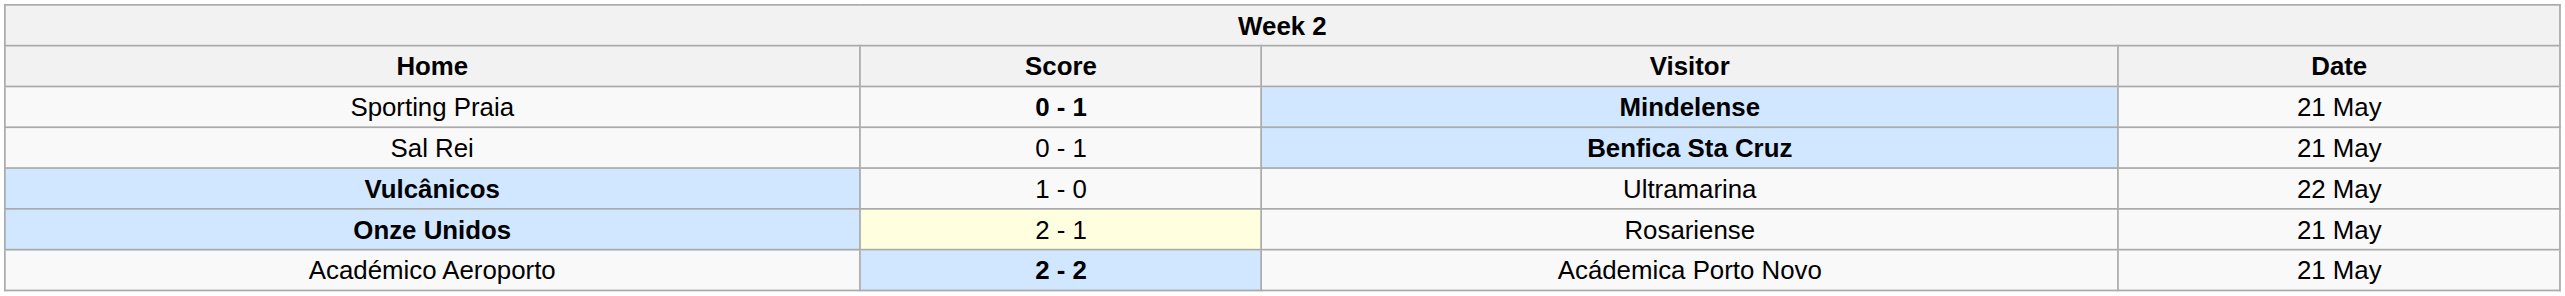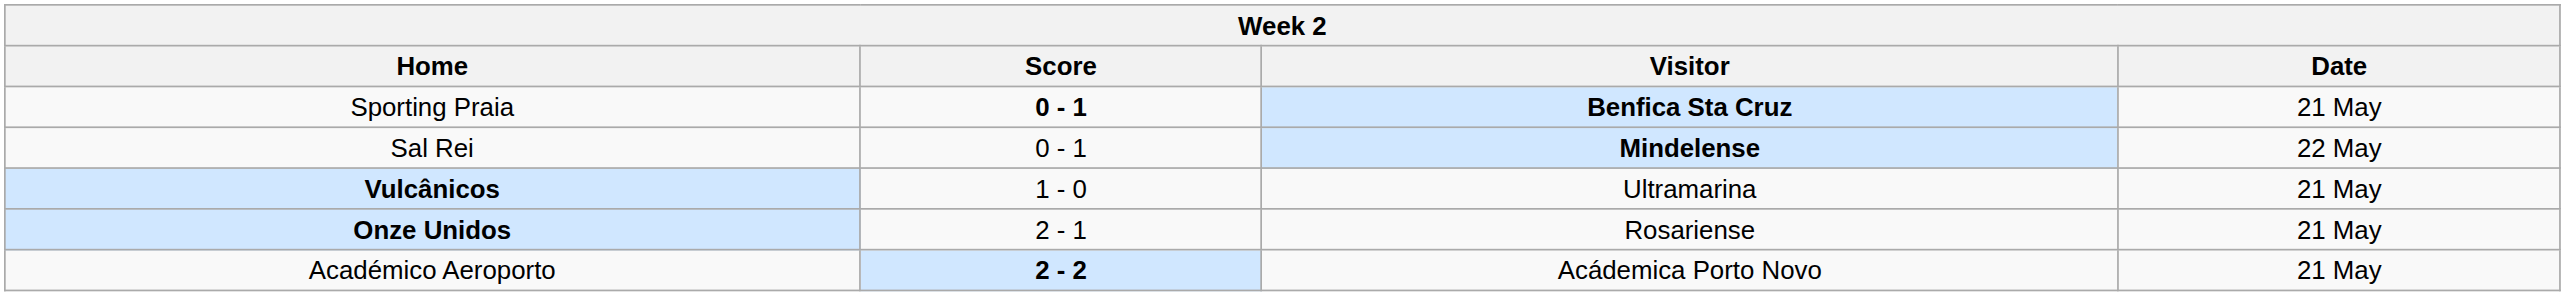(1690, 107) Mindelense -> (1690, 107) Benfica Sta Cruz
(1690, 148) Benfica Sta Cruz -> (1690, 148) Mindelense
(2339, 148) 21 May -> (2339, 148) 22 May
(2339, 189) 22 May -> (2339, 189) 21 May
(1061, 230) lightyellow background -> (1061, 230) no background
